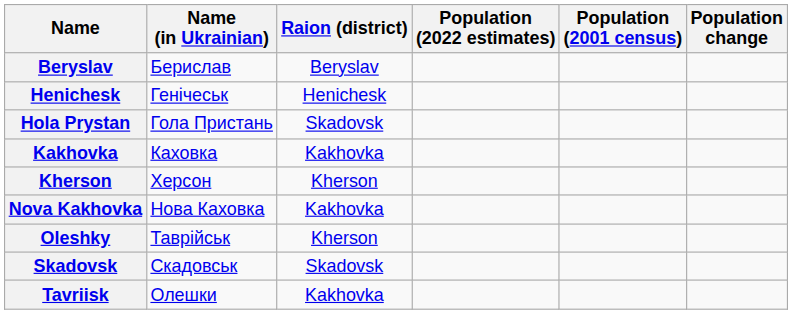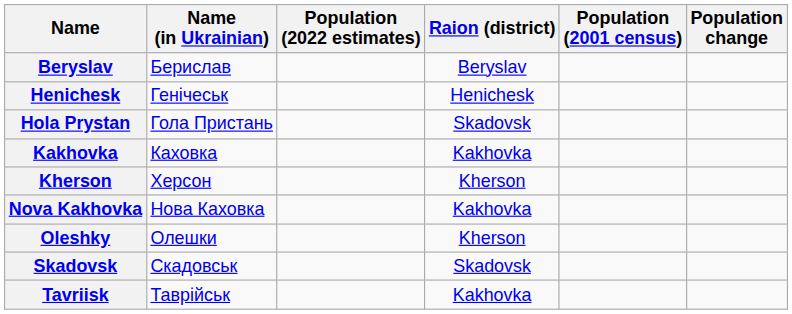columns swapped: (344, 28) <-> (486, 28)
(190, 237) Таврійськ -> (184, 237) Олешки
(184, 294) Олешки -> (190, 294) Таврійськ
